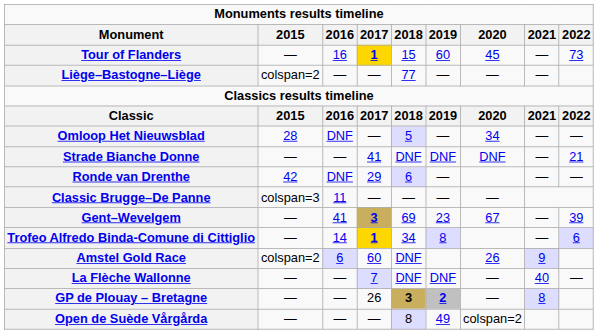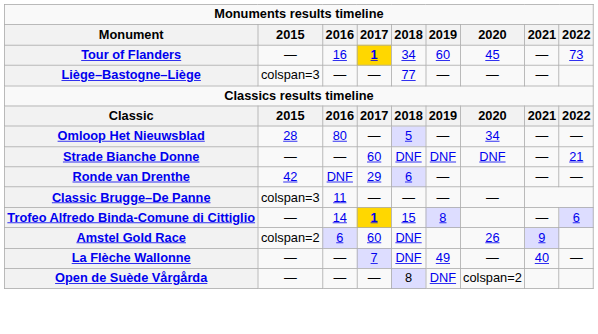(409, 55) 15 -> (409, 55) 34
(290, 75) colspan=2 -> (290, 75) colspan=3
(340, 136) DNF -> (340, 136) 80
(374, 156) 41 -> (374, 156) 60
- row: (131, 217)
(409, 237) 34 -> (409, 217) 15
(443, 278) DNF -> (443, 258) 49
- row: (131, 298)
(443, 319) 49 -> (443, 278) DNF
